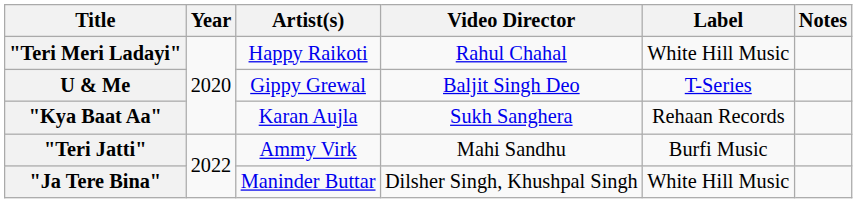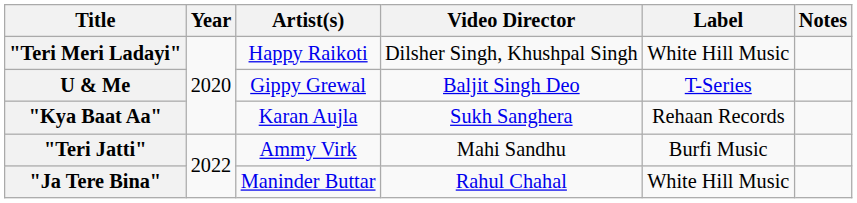(511, 52) Rahul Chahal -> (511, 52) Dilsher Singh, Khushpal Singh
(511, 181) Dilsher Singh, Khushpal Singh -> (511, 181) Rahul Chahal
